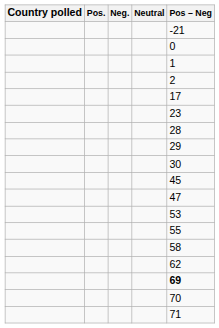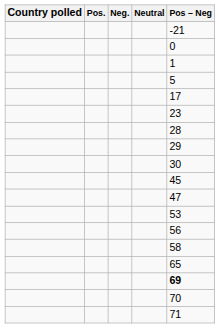(172, 80) 2 -> (172, 80) 5
(175, 231) 55 -> (175, 231) 56
(175, 264) 62 -> (175, 264) 65
